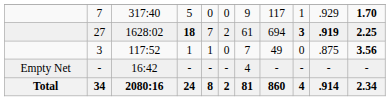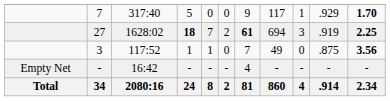(247, 31) normal -> (247, 31) bold
(302, 31) bold -> (302, 31) normal
(329, 31) bold -> (329, 31) normal
